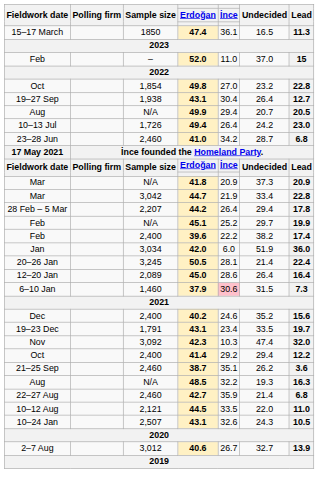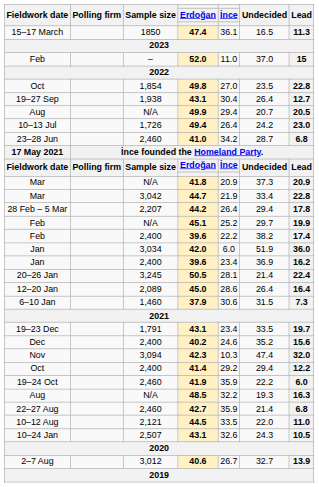(265, 85) 23.2 -> (265, 85) 23.5
+ row: (37, 262)
(229, 288) pink background -> (229, 302) no background
rows swapped: (37, 315) <-> (37, 328)
(151, 342) 3,092 -> (151, 355) 3,094
+ row: (37, 381)
- row: (37, 368)
